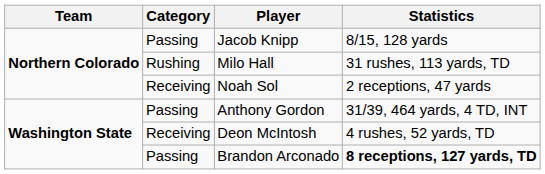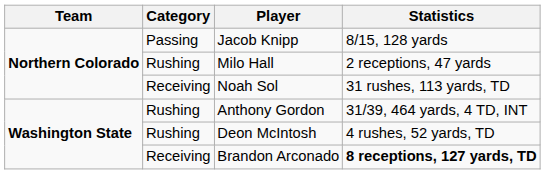(428, 63) 31 rushes, 113 yards, TD -> (418, 63) 2 receptions, 47 yards
(418, 86) 2 receptions, 47 yards -> (428, 86) 31 rushes, 113 yards, TD
(172, 110) Passing -> (173, 110) Rushing
(178, 133) Receiving -> (173, 133) Rushing
(172, 156) Passing -> (178, 156) Receiving
